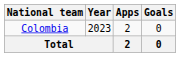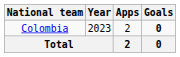(159, 28) normal -> (159, 28) bold
